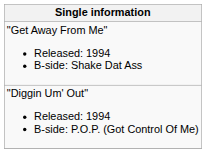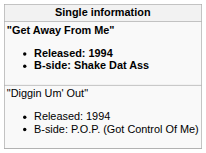(103, 48) normal -> (103, 48) bold
